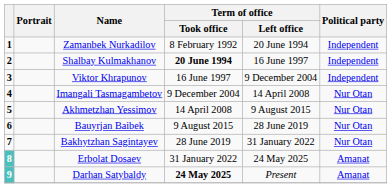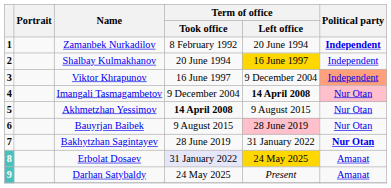(353, 45) normal -> (353, 45) bold
(203, 61) bold -> (203, 61) normal
(281, 61) no background -> (281, 61) gold background
(353, 77) no background -> (353, 77) lightsalmon background
(281, 93) normal -> (281, 93) bold
(353, 93) no background -> (353, 93) pink background
(203, 110) normal -> (203, 110) bold
(281, 126) no background -> (281, 126) pink background
(353, 142) normal -> (353, 142) bold
(203, 158) no background -> (203, 158) lavender background
(281, 158) no background -> (281, 158) gold background
(203, 175) bold -> (203, 175) normal
